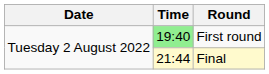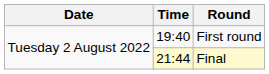(173, 36) lightgreen background -> (173, 36) no background
